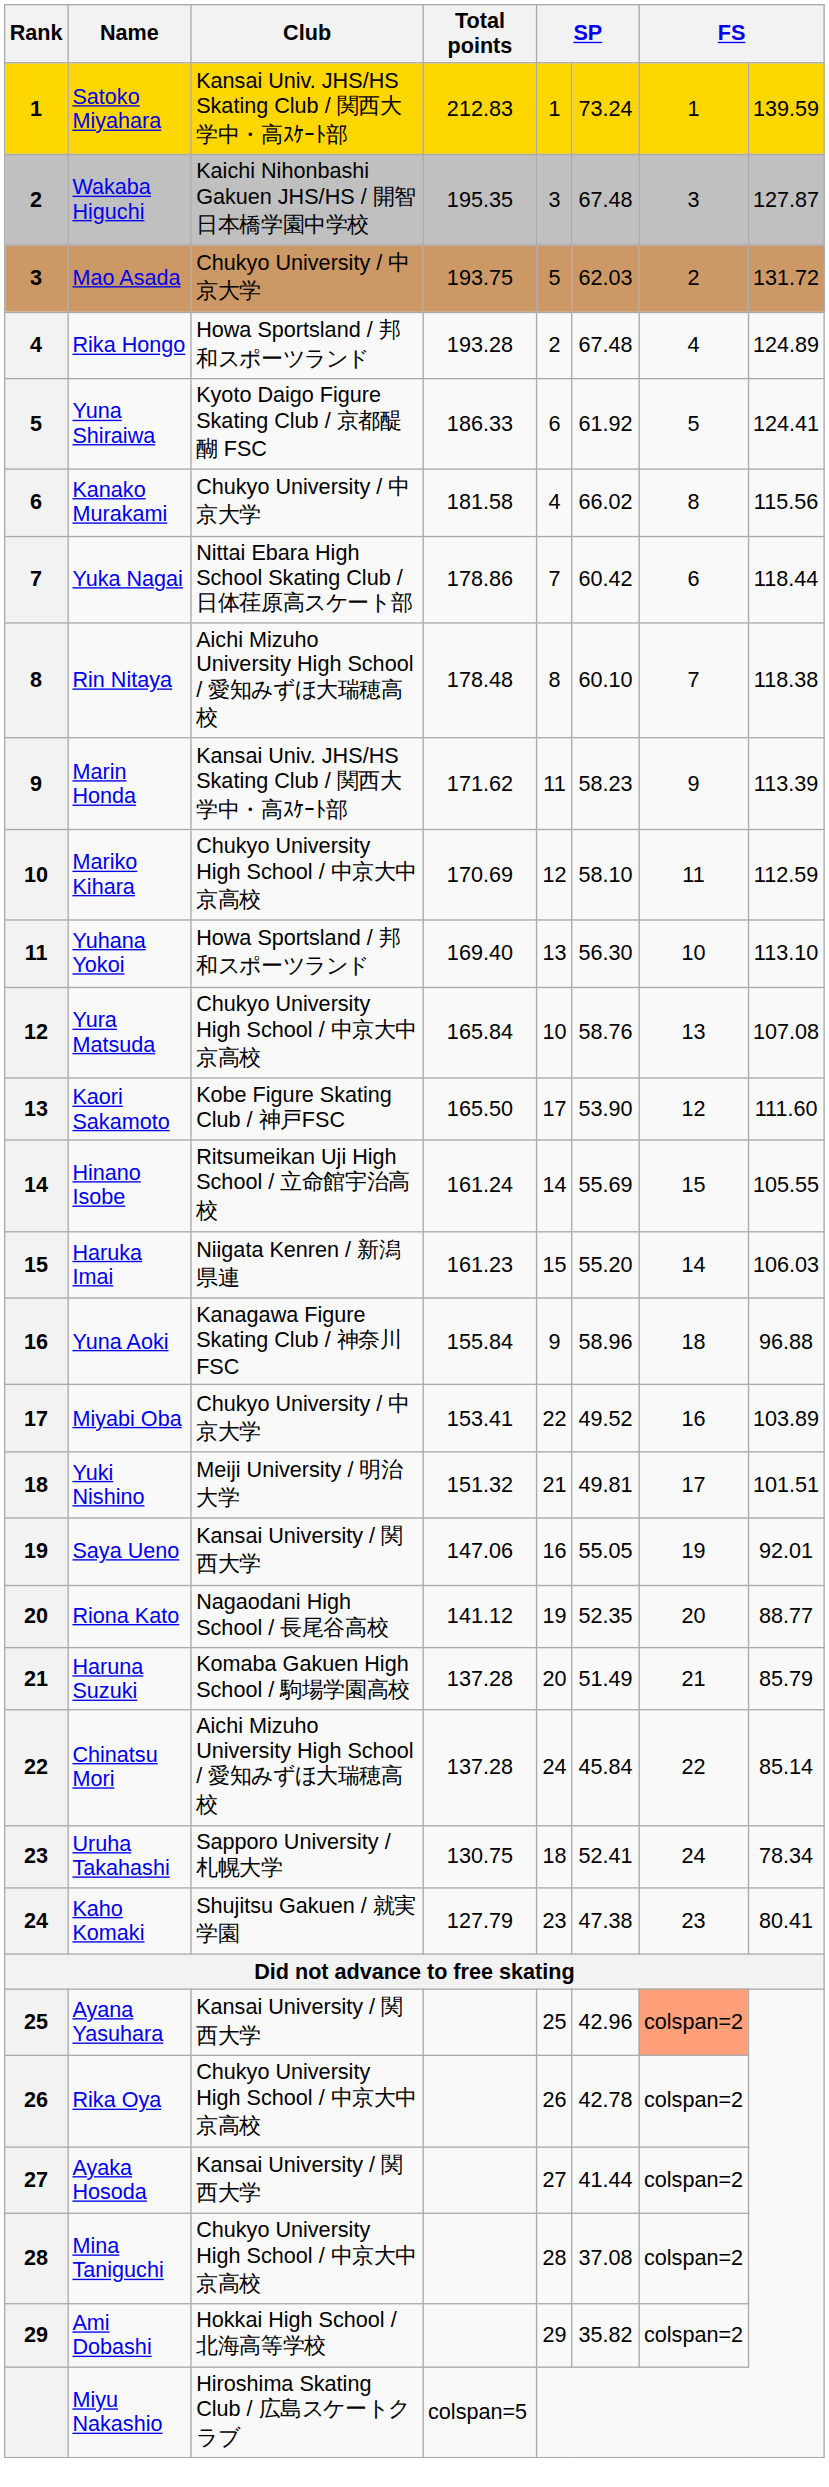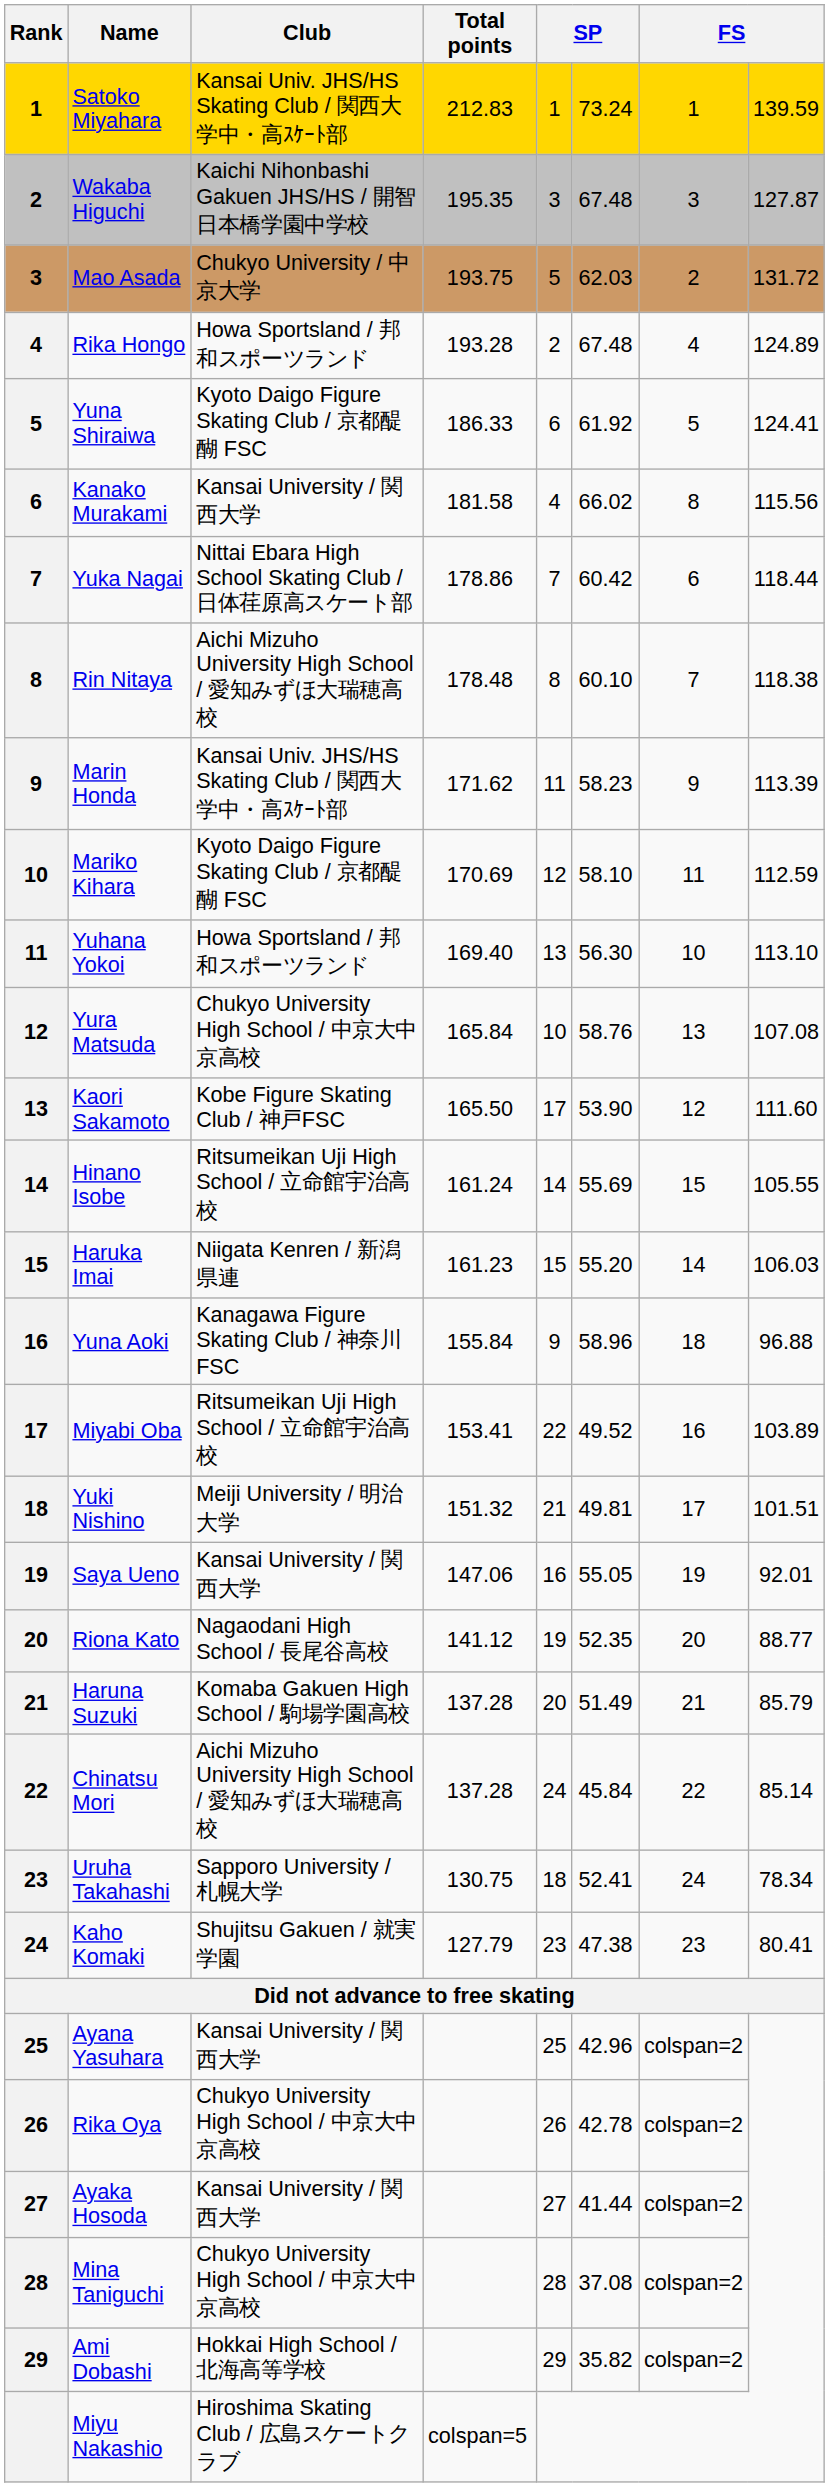(303, 501) Chukyo University / 中京大学 -> (299, 501) Kansai University / 関西大学
(307, 873) Chukyo University High School / 中京大中京高校 -> (299, 873) Kyoto Daigo Figure Skating Club / 京都醍醐 FSC
(303, 1417) Chukyo University / 中京大学 -> (303, 1428) Ritsumeikan Uji High School / 立命館宇治高校
(694, 2021) lightsalmon background -> (694, 2046) no background
